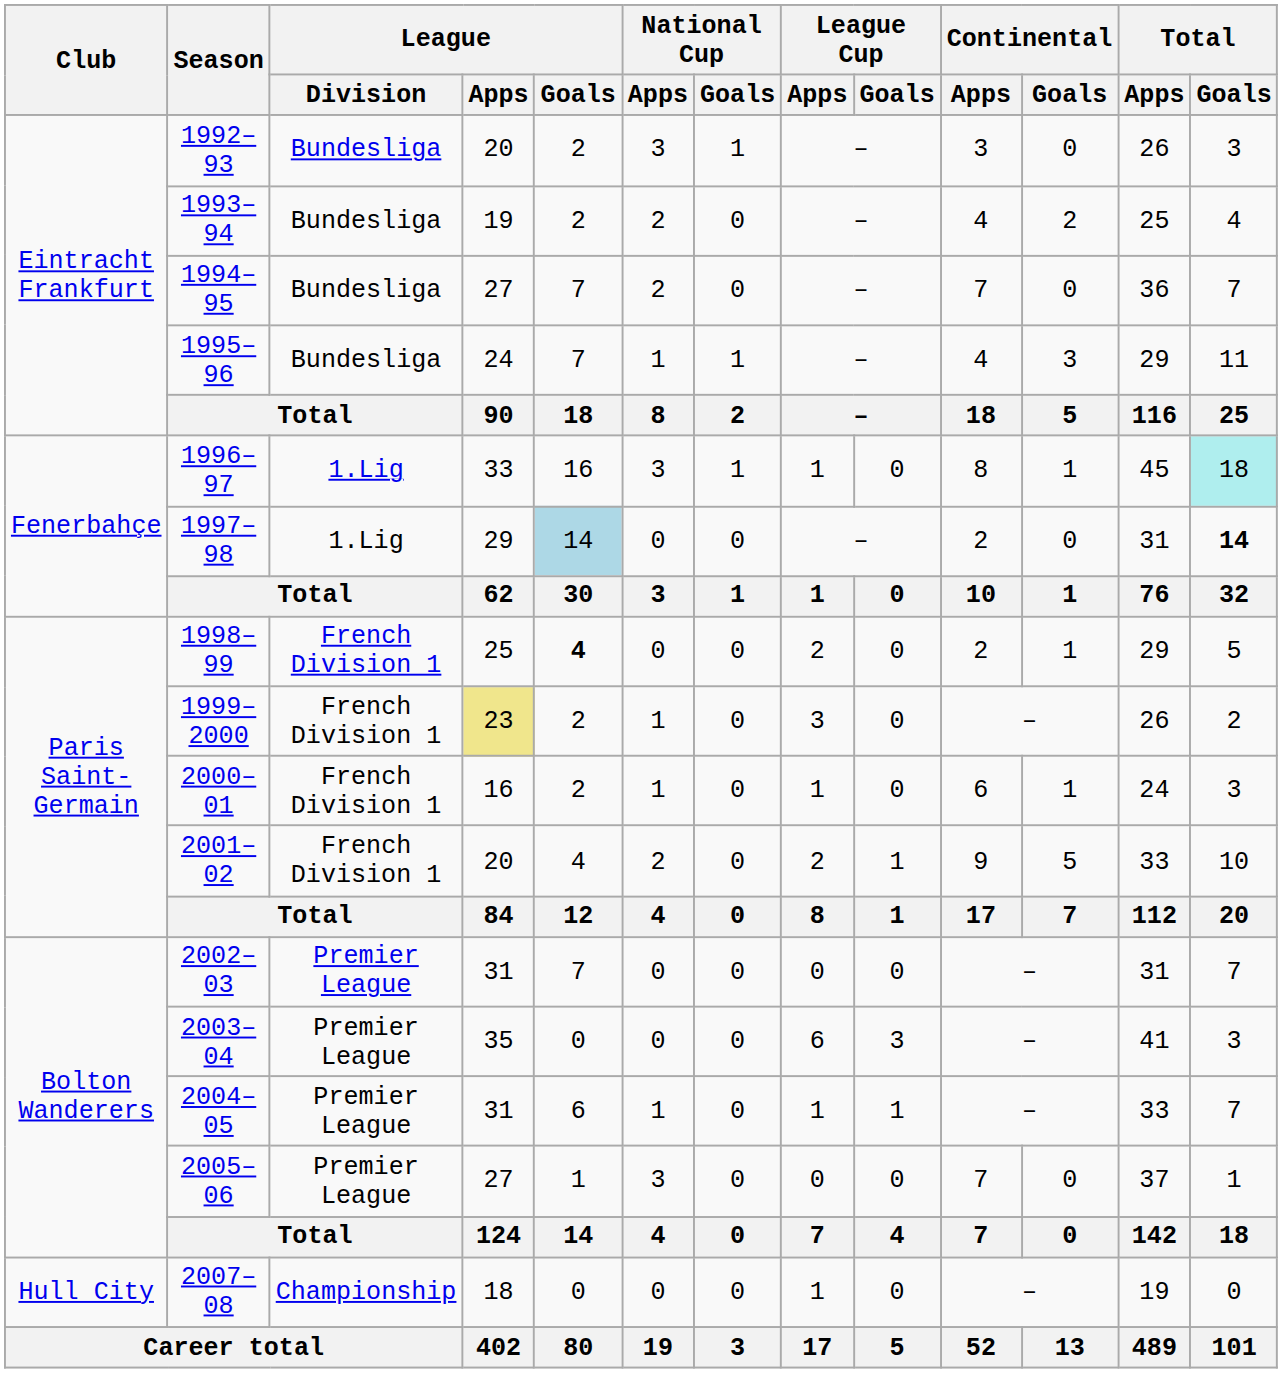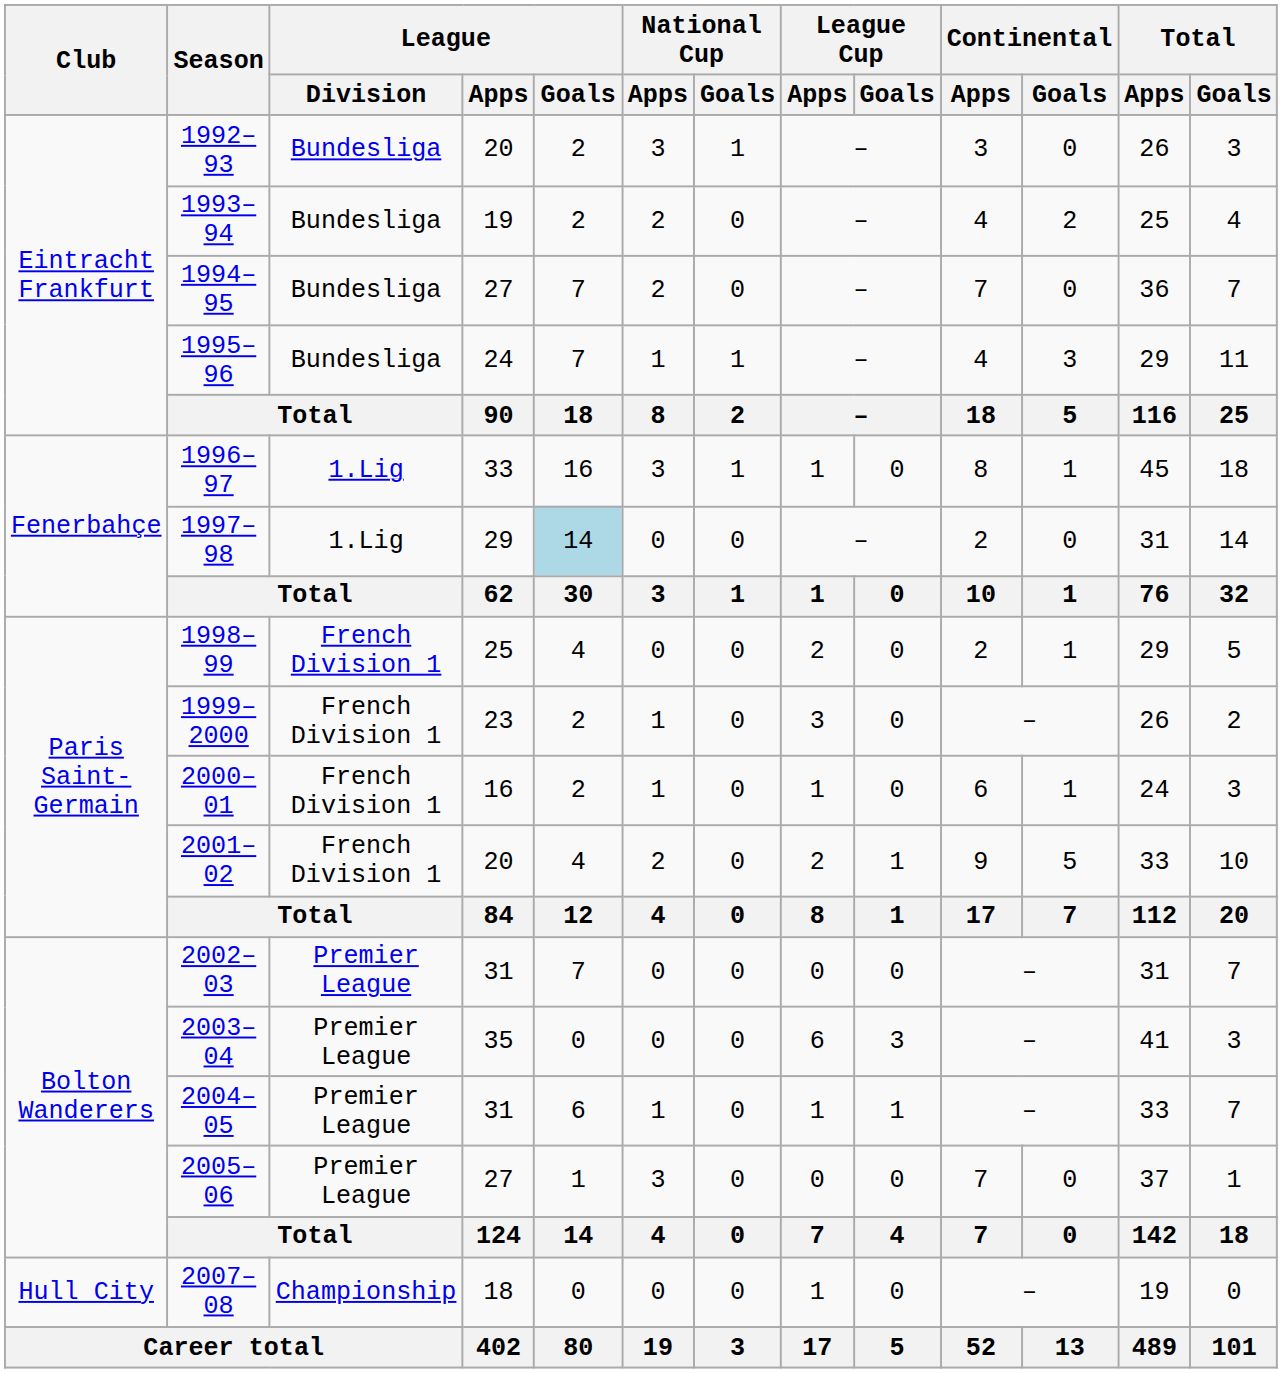(1234, 471) paleturquoise background -> (1234, 471) no background
(1234, 541) bold -> (1234, 541) normal
(578, 651) bold -> (578, 651) normal
(498, 721) khaki background -> (498, 721) no background
